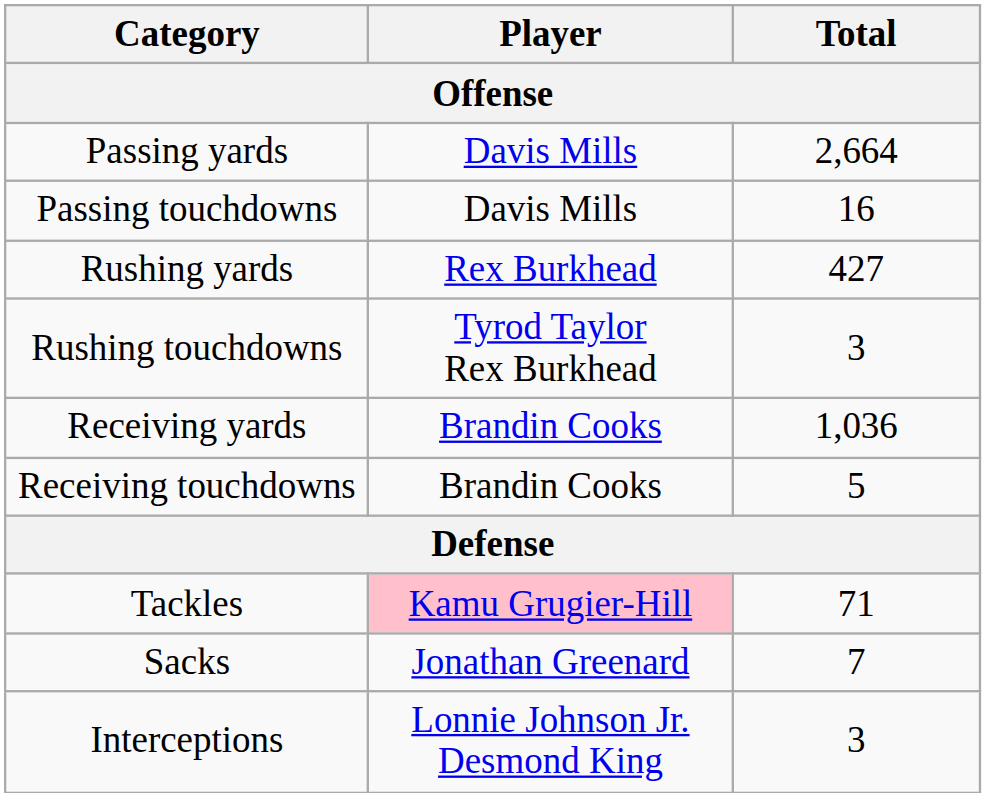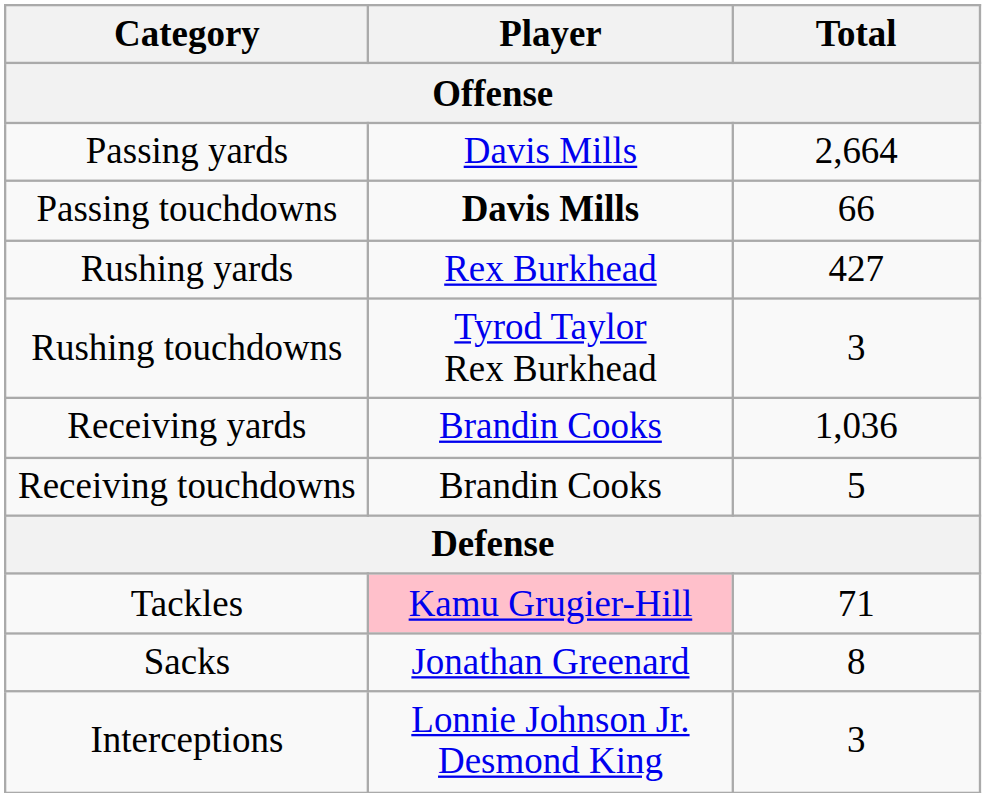(550, 209) normal -> (550, 209) bold
(856, 209) 16 -> (856, 209) 66
(856, 661) 7 -> (856, 661) 8
